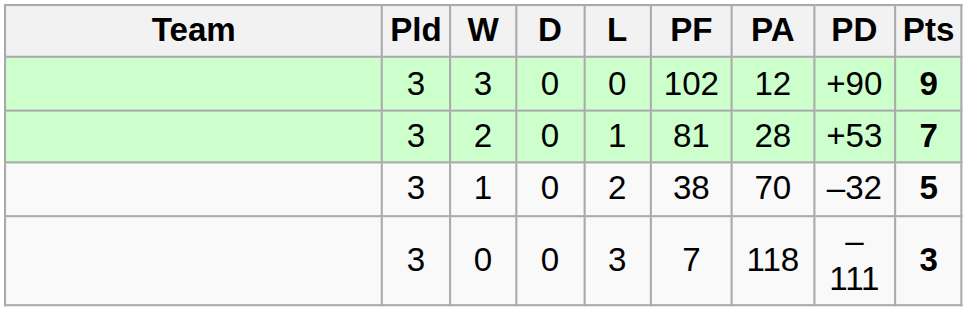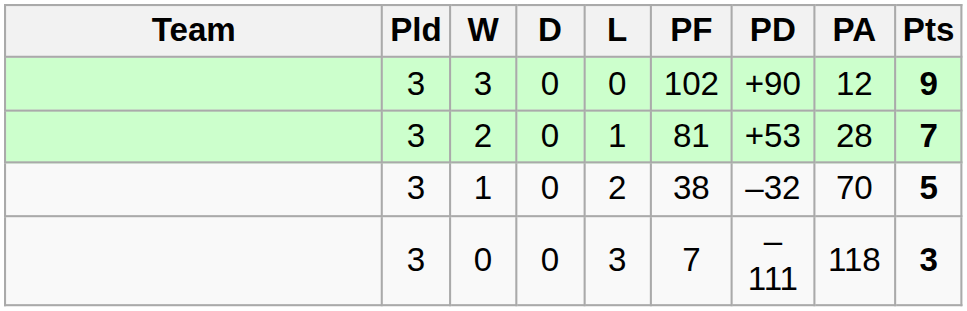columns swapped: (773, 30) <-> (854, 30)
